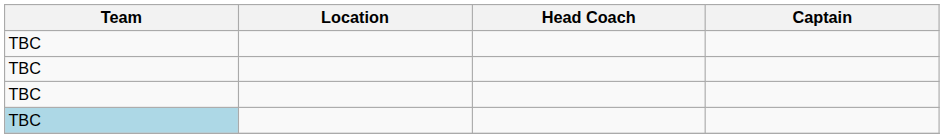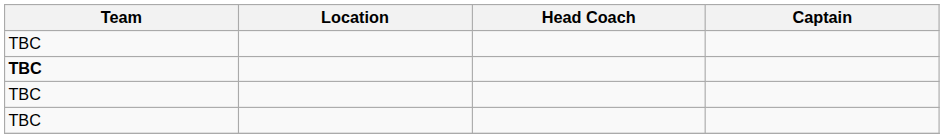(25, 69) normal -> (25, 69) bold
(25, 121) lightblue background -> (25, 121) no background
